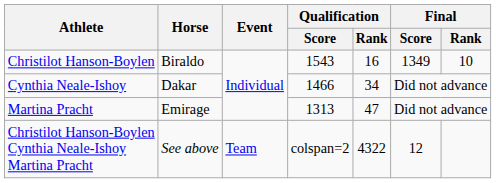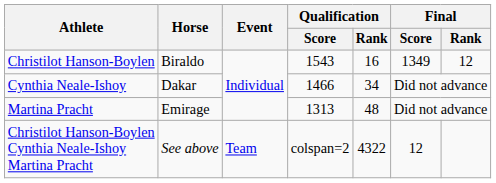(466, 62) 10 -> (466, 62) 12
(372, 109) 47 -> (372, 109) 48
